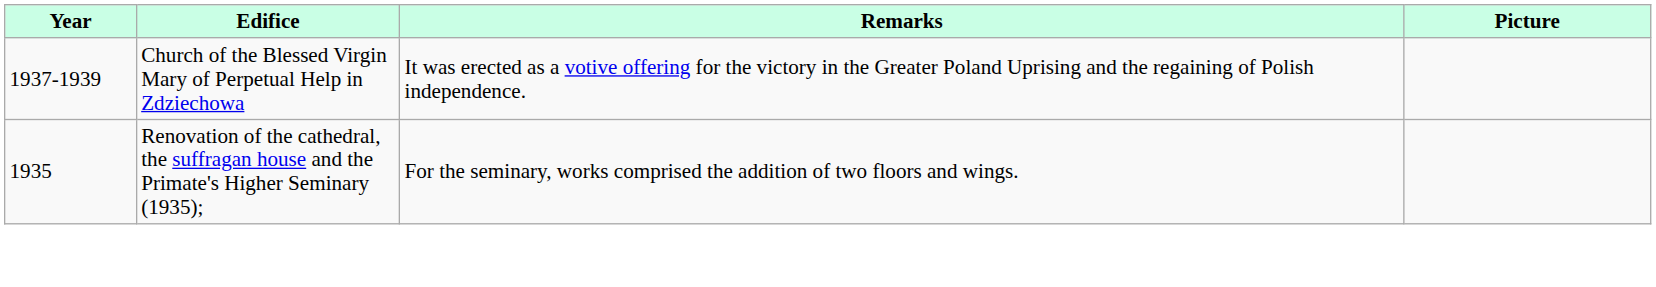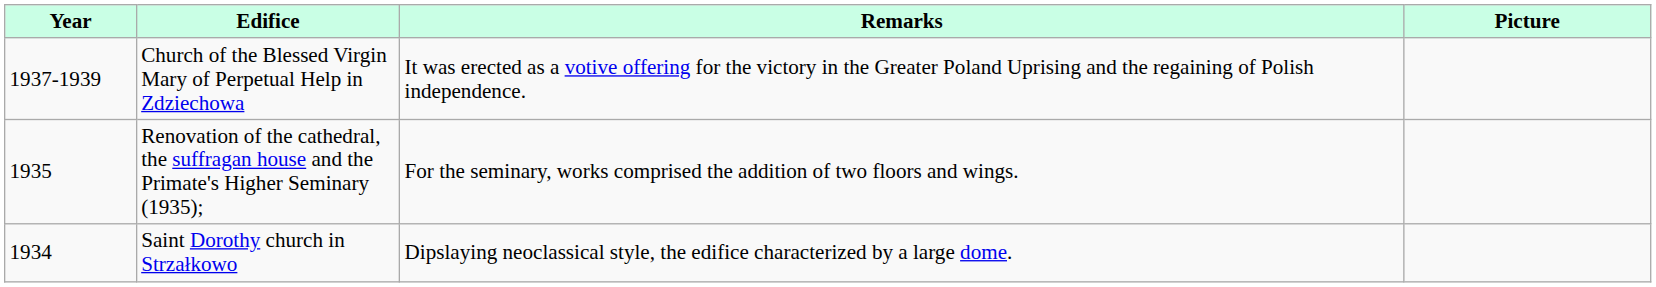+ row: (243, 252)
